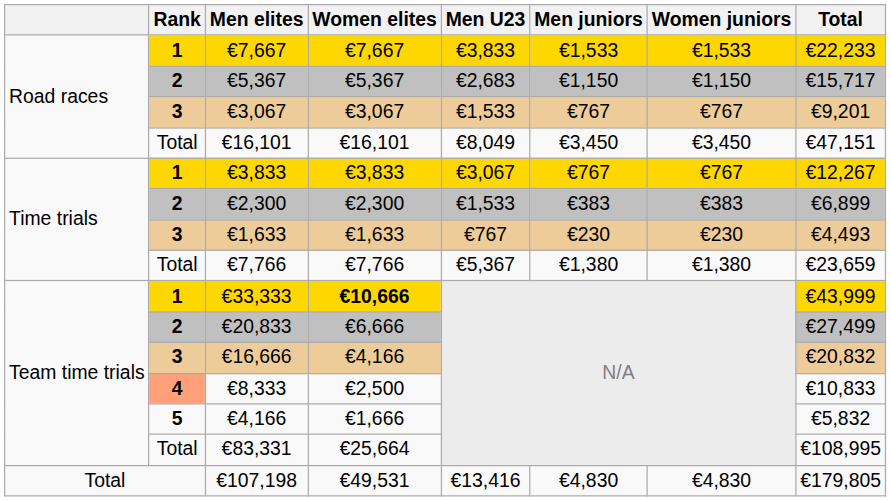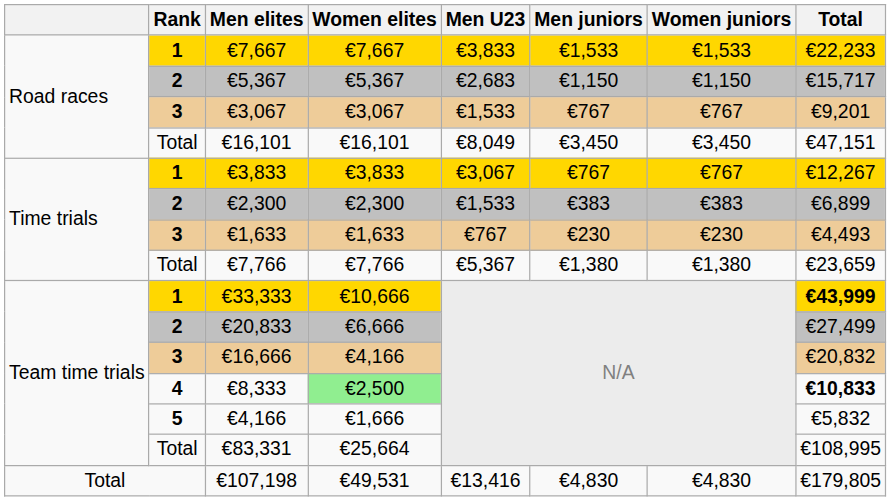(375, 296) bold -> (375, 296) normal
(841, 296) normal -> (841, 296) bold
(177, 388) lightsalmon background -> (177, 388) no background
(375, 388) no background -> (375, 388) lightgreen background
(841, 388) normal -> (841, 388) bold
